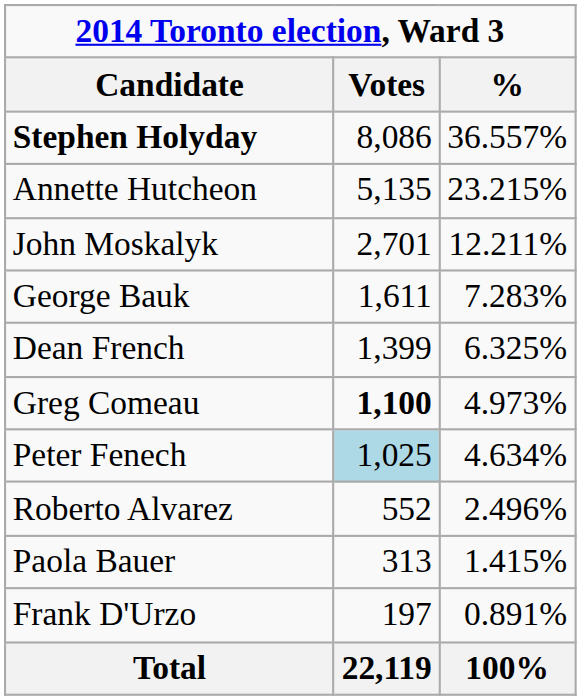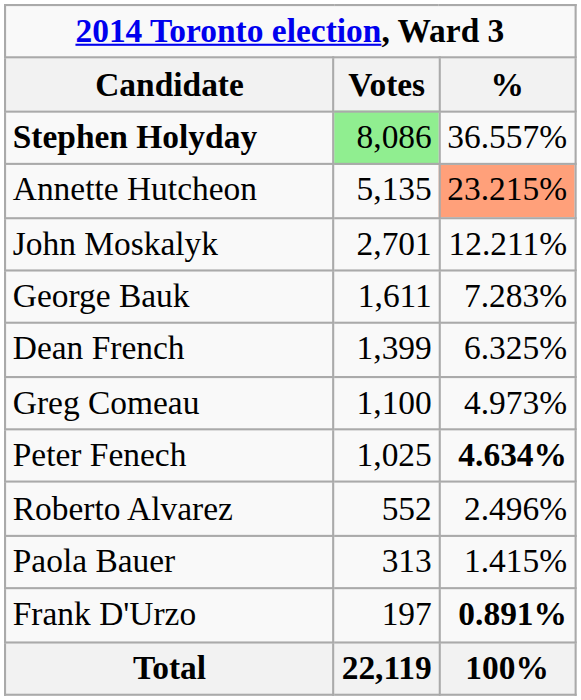(394, 137) no background -> (394, 137) lightgreen background
(507, 190) no background -> (507, 190) lightsalmon background
(394, 402) bold -> (394, 402) normal
(394, 455) lightblue background -> (394, 455) no background
(515, 455) normal -> (513, 455) bold
(515, 614) normal -> (513, 614) bold
